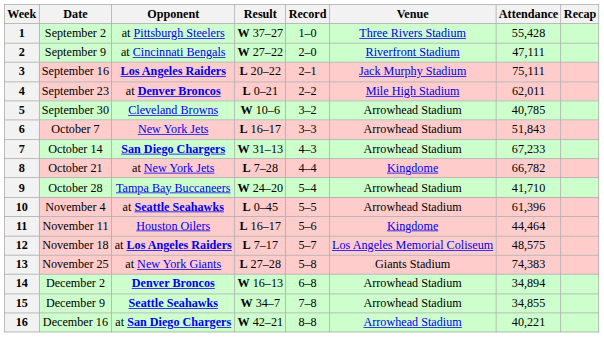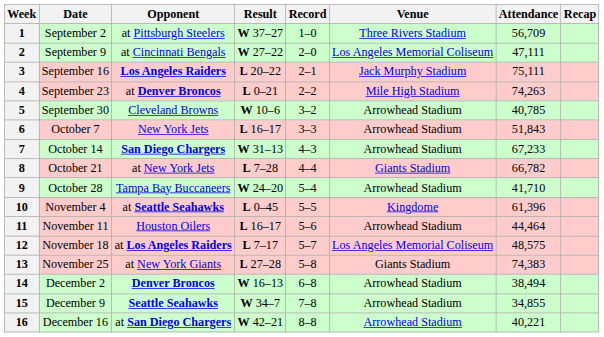(529, 33) 55,428 -> (529, 33) 56,709
(413, 52) Riverfront Stadium -> (413, 52) Los Angeles Memorial Coliseum
(529, 91) 62,011 -> (529, 91) 74,263
(413, 168) Kingdome -> (413, 168) Giants Stadium
(413, 206) Arrowhead Stadium -> (413, 206) Kingdome
(413, 226) Kingdome -> (413, 226) Arrowhead Stadium
(529, 284) 34,894 -> (529, 284) 38,494
